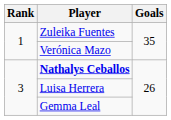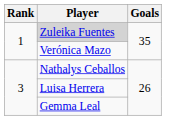(77, 32) no background -> (77, 32) lightgrey background
(85, 69) bold -> (82, 69) normal
